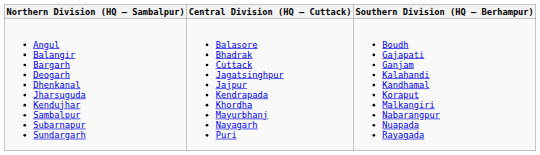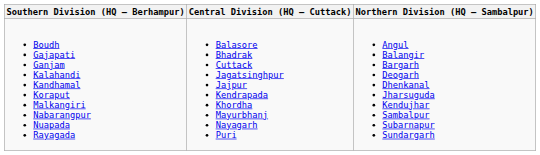columns swapped: (96, 11) <-> (445, 11)
